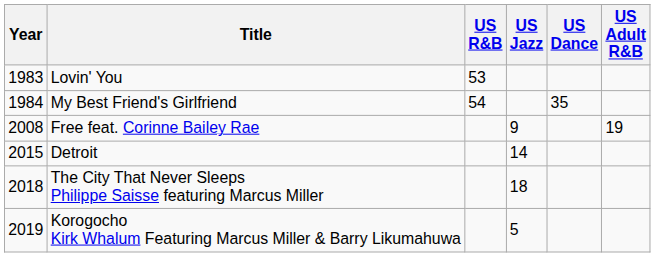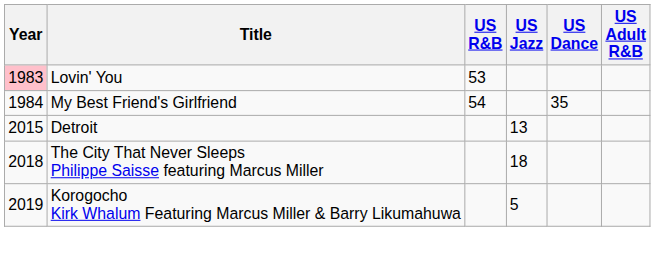(26, 77) no background -> (26, 77) pink background
- row: (155, 128)
(519, 153) 14 -> (519, 128) 13
